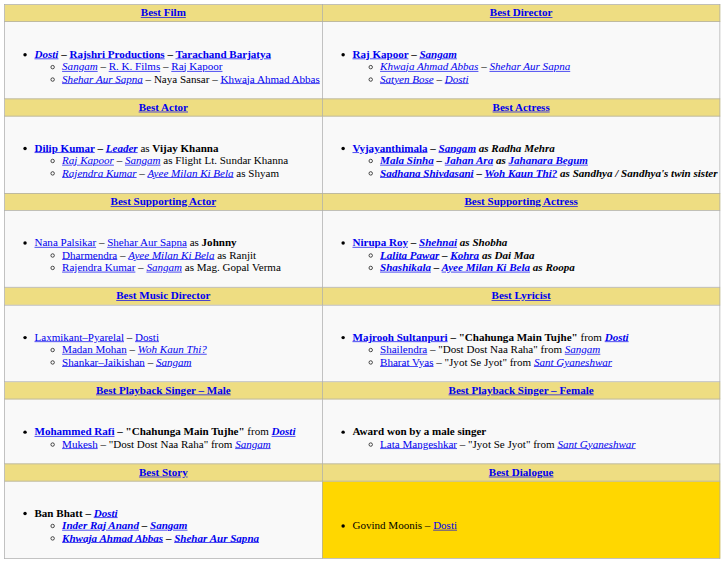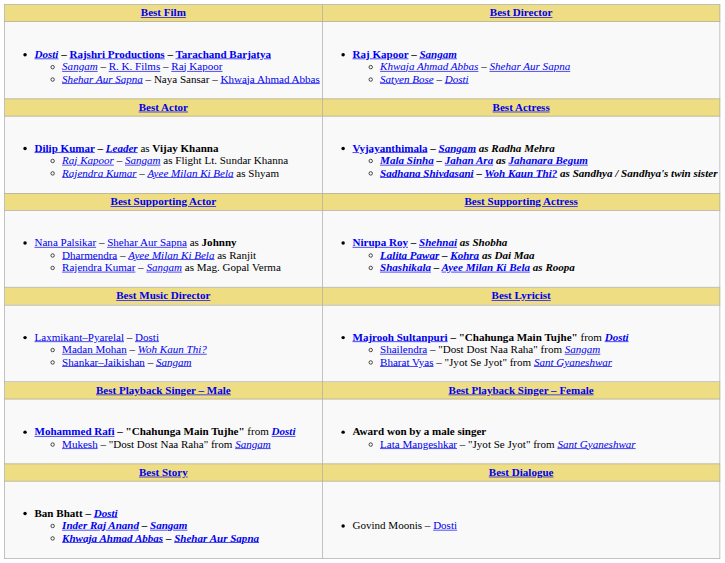(521, 526) gold background -> (521, 526) no background
